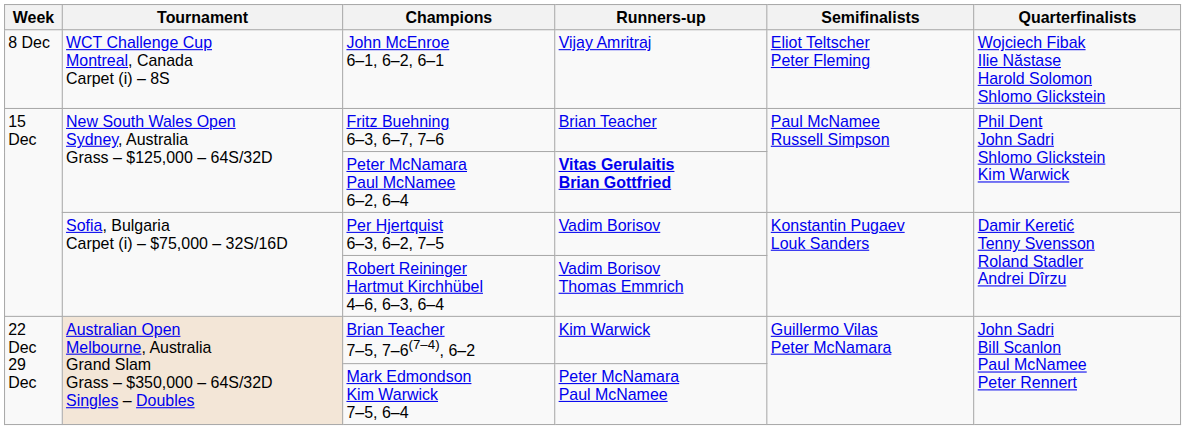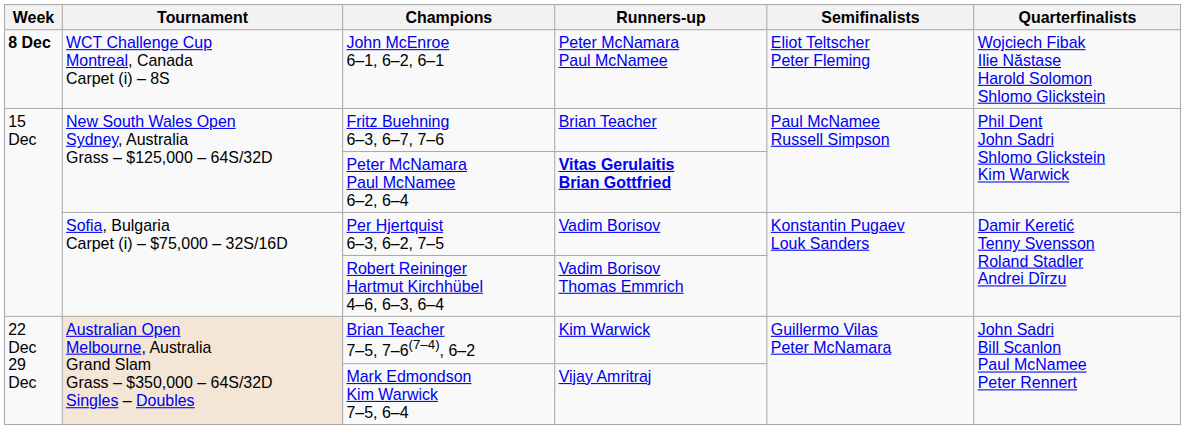(29, 43) normal -> (30, 43) bold
(605, 43) Vijay Amritraj -> (619, 52) Peter McNamara Paul McNamee
(619, 385) Peter McNamara Paul McNamee -> (605, 376) Vijay Amritraj
